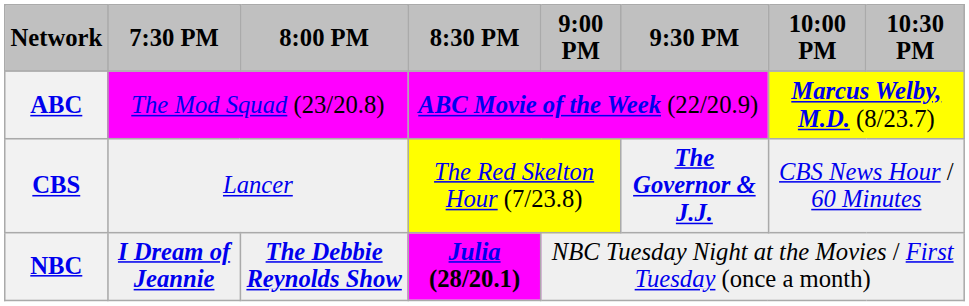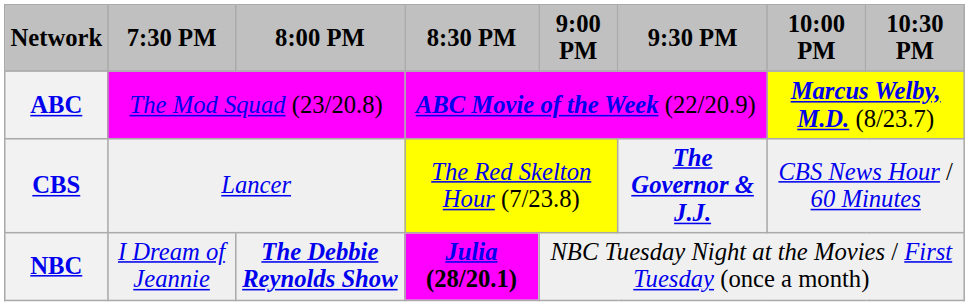(174, 266) bold -> (172, 266) normal
